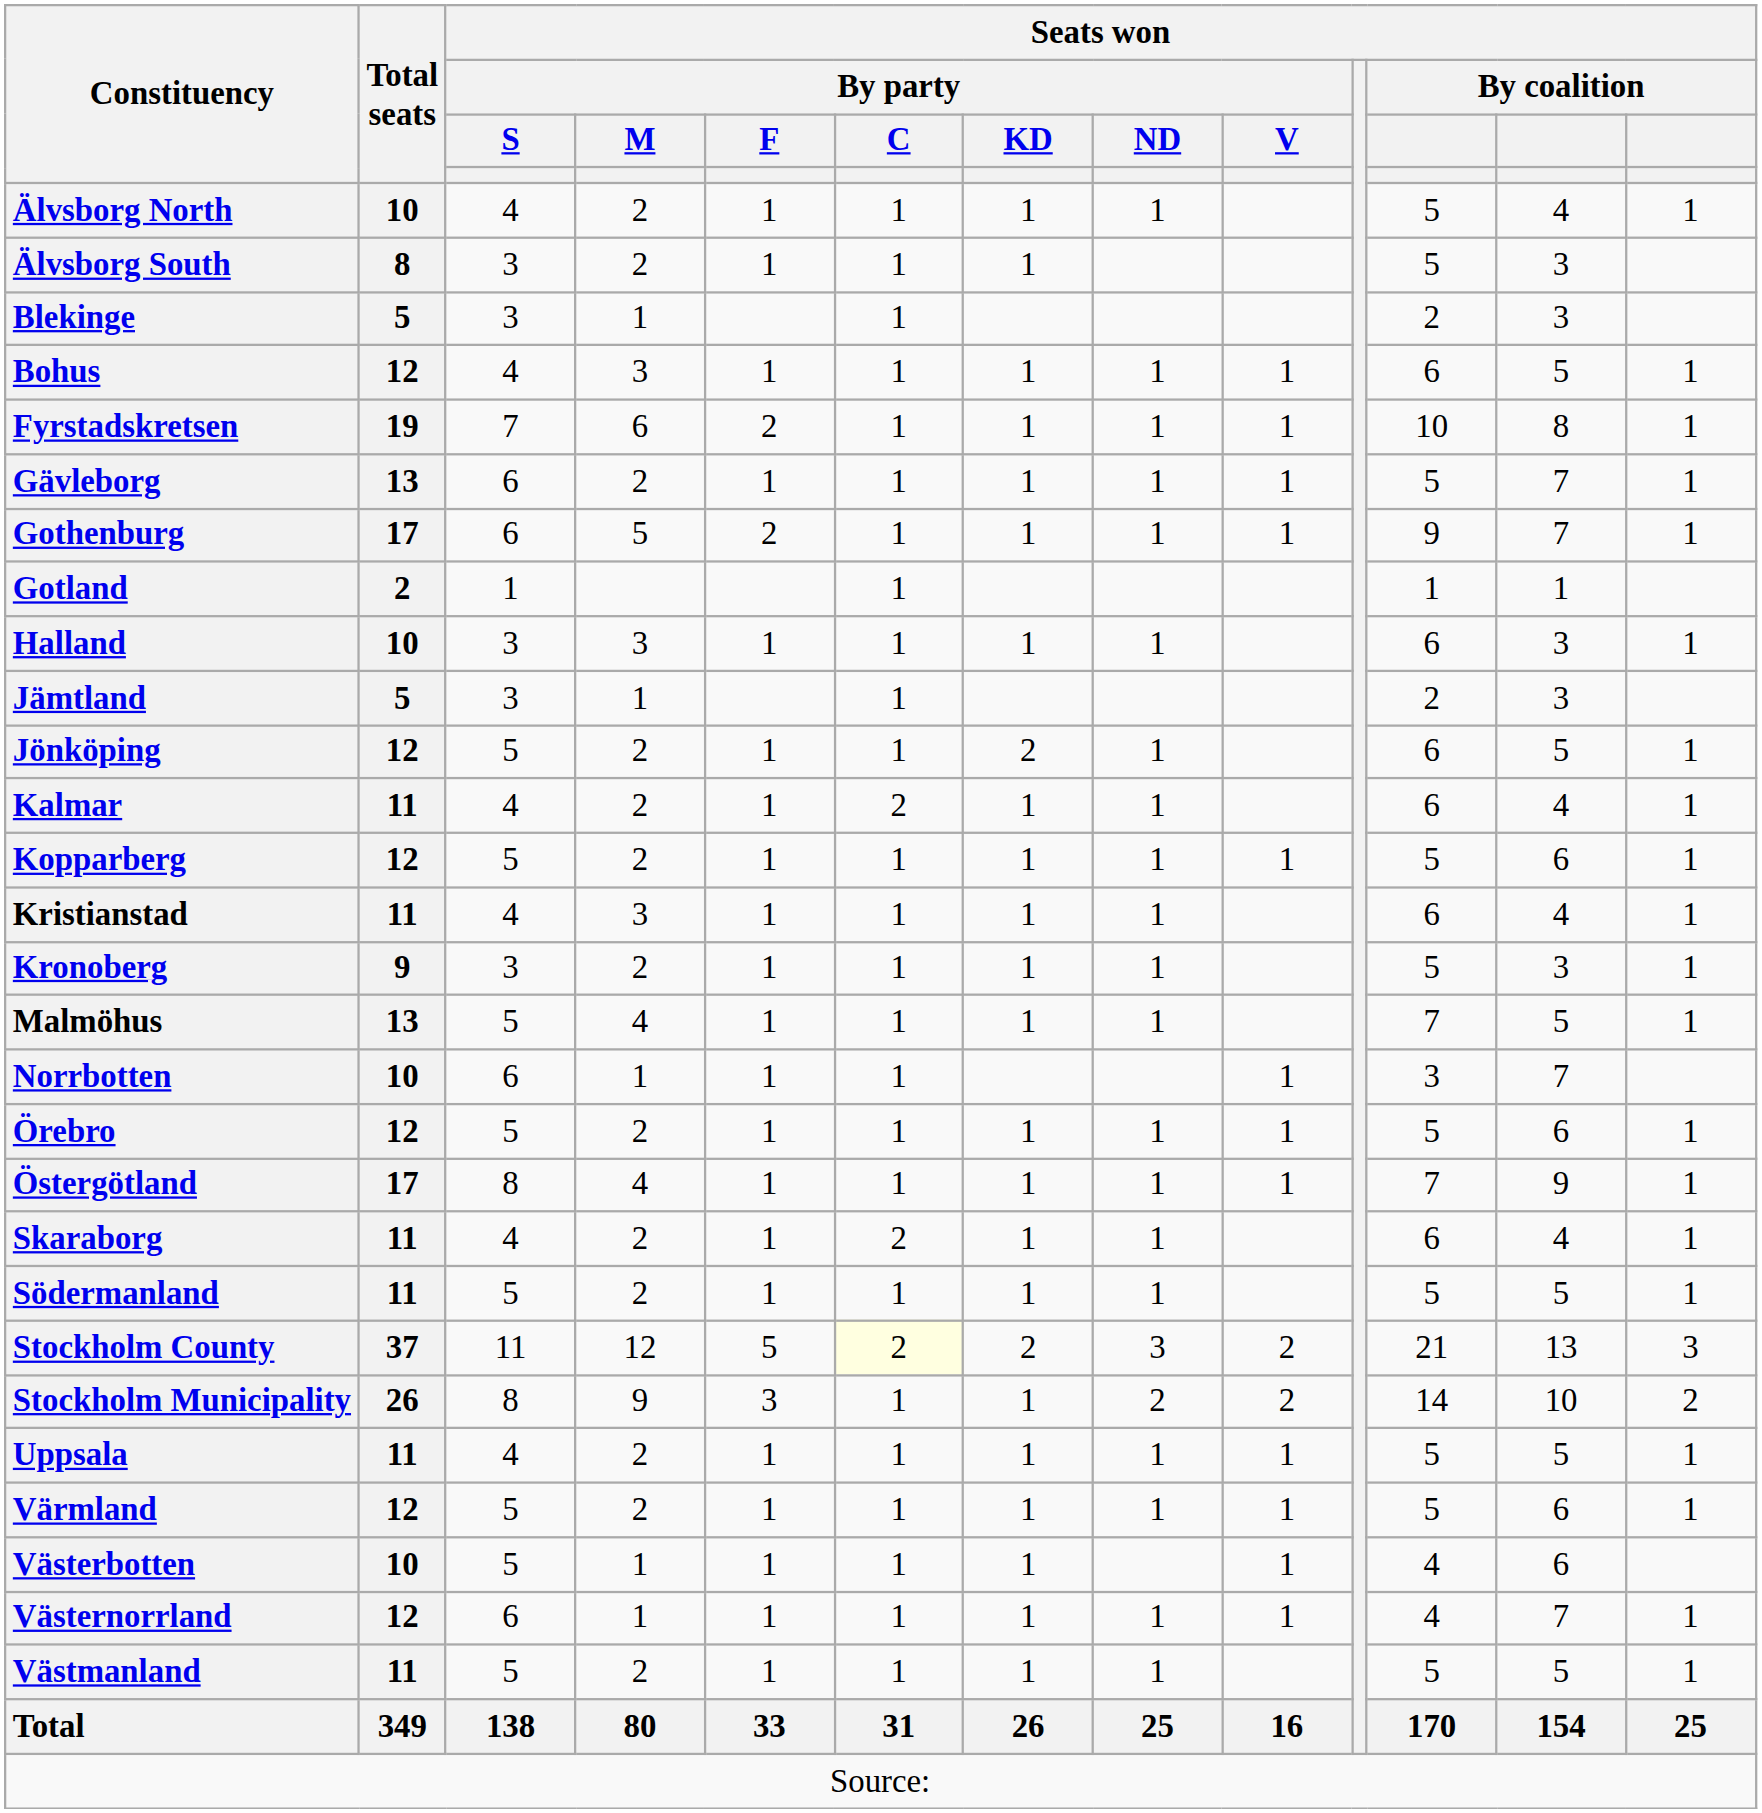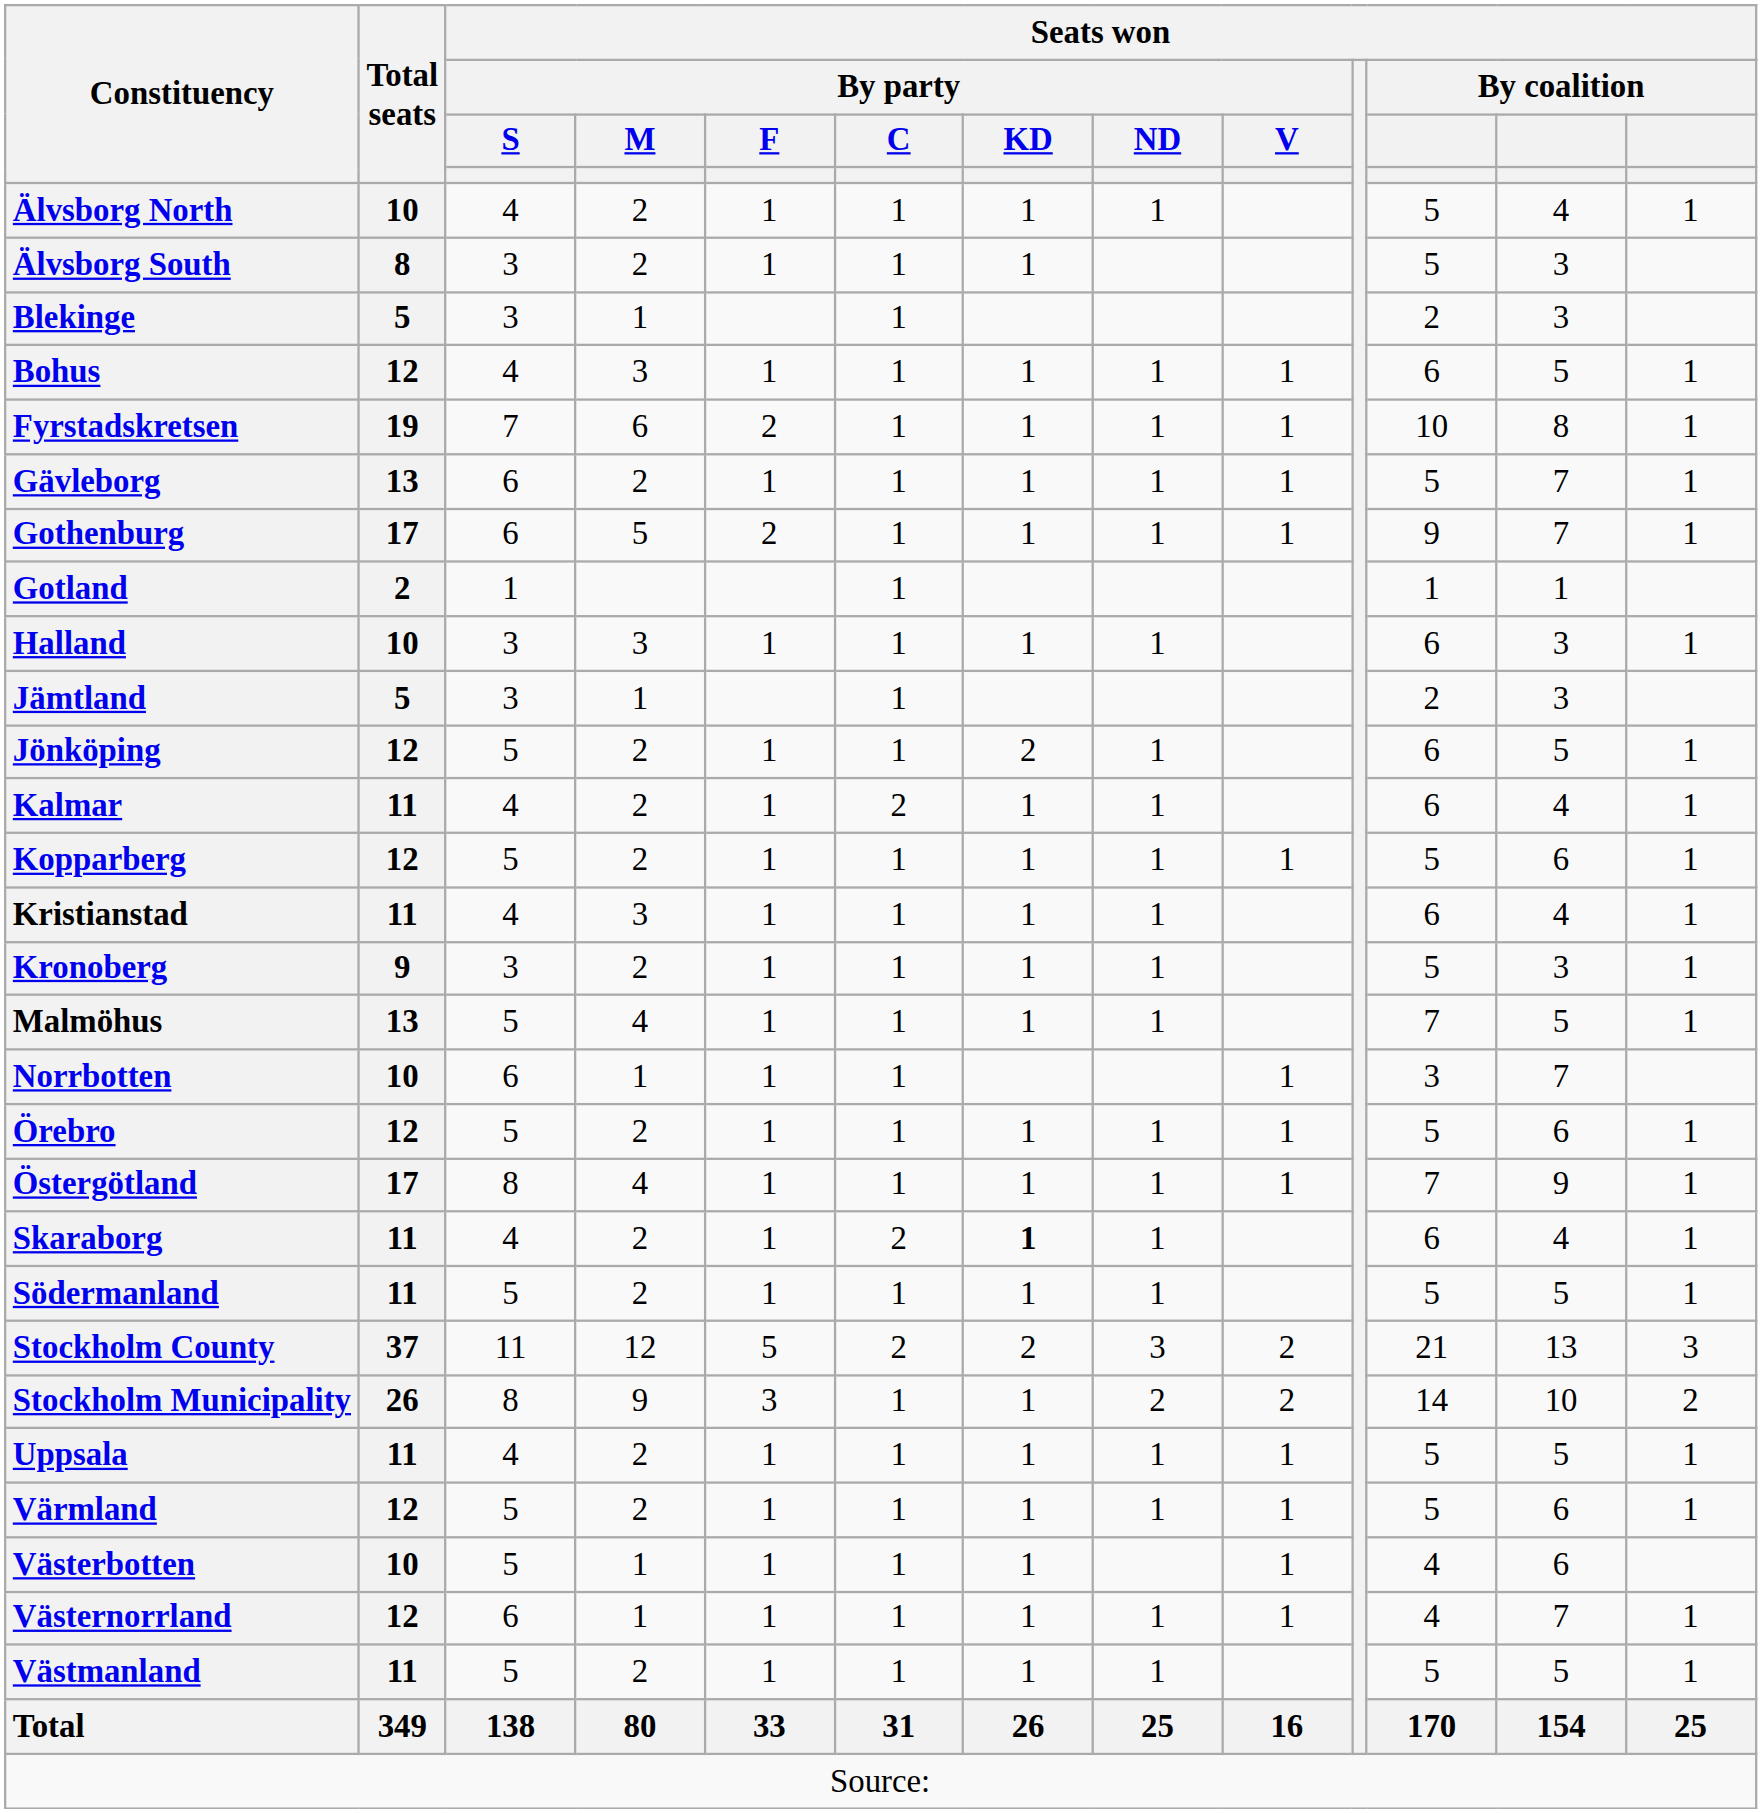(1028, 1238) normal -> (1028, 1238) bold
(899, 1346) lightyellow background -> (899, 1346) no background
